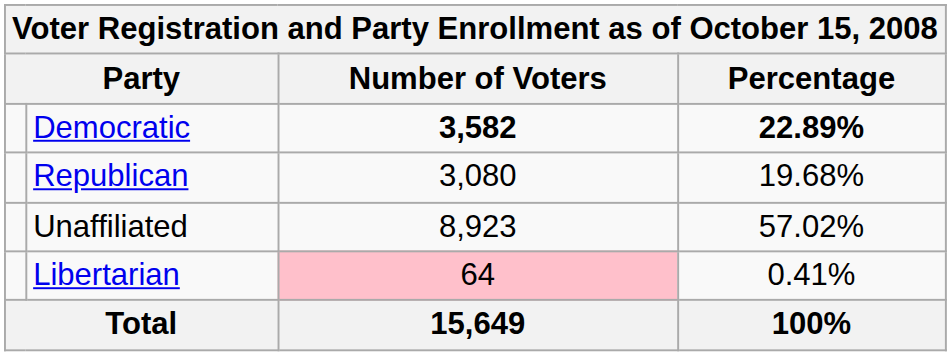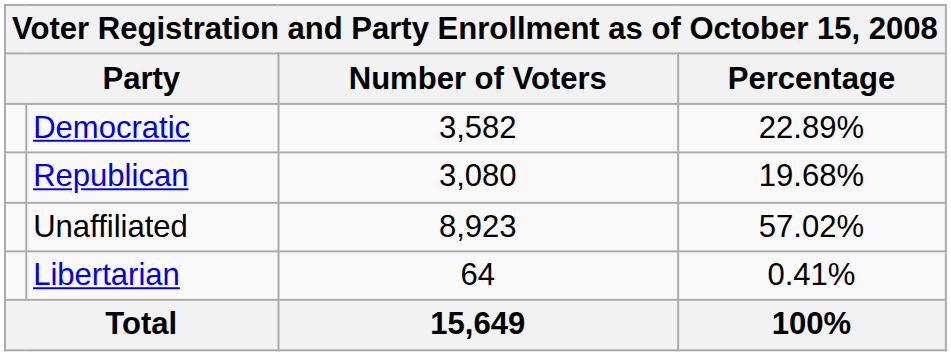(478, 127) bold -> (478, 127) normal
(811, 127) bold -> (811, 127) normal
(478, 275) pink background -> (478, 275) no background
